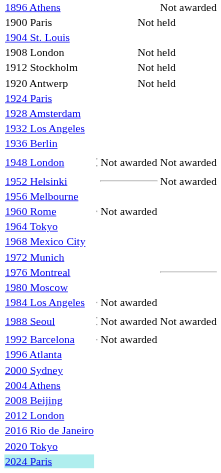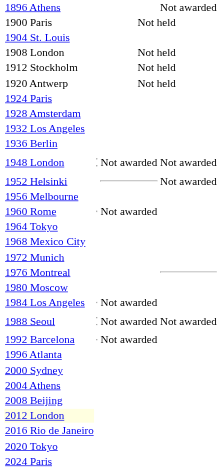(35, 415) no background -> (35, 415) lightyellow background
(29, 461) paleturquoise background -> (29, 461) no background
